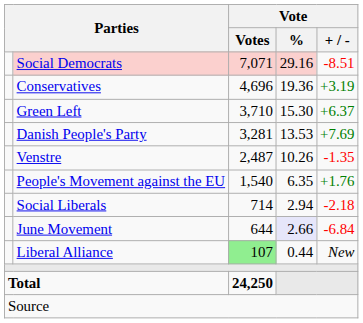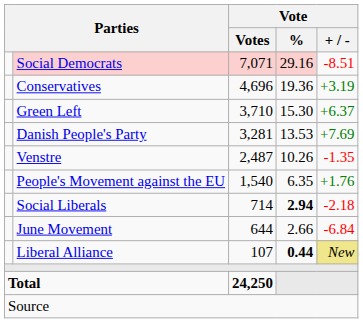(300, 205) normal -> (300, 205) bold
(300, 228) lavender background -> (300, 228) no background
(262, 252) lightgreen background -> (262, 252) no background
(300, 252) normal -> (300, 252) bold
(341, 252) no background -> (341, 252) khaki background
